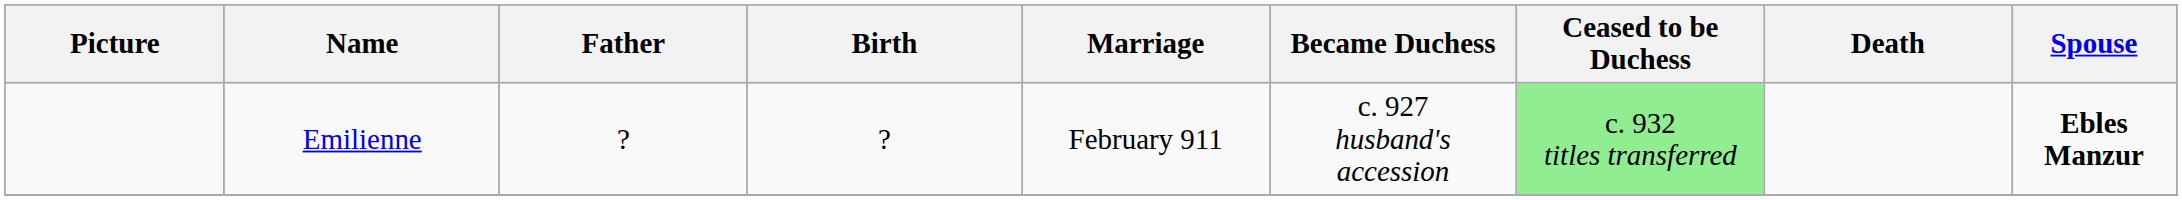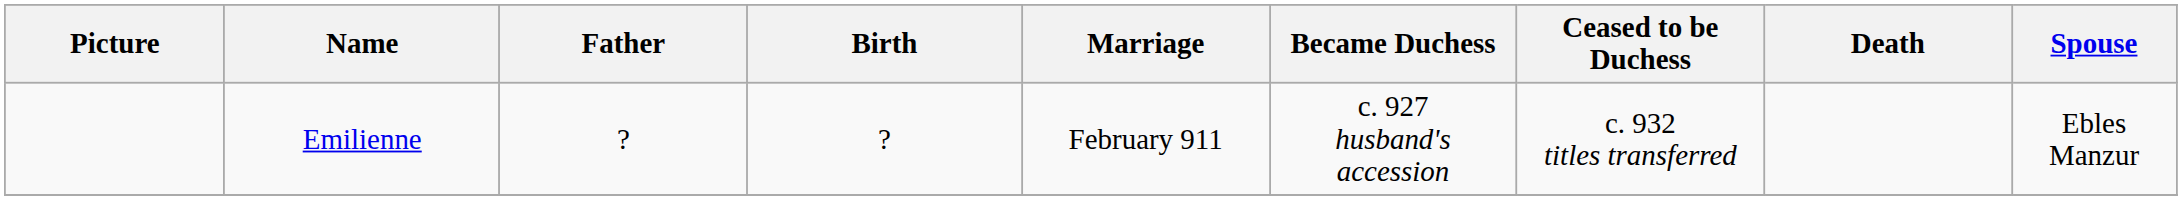(1640, 138) lightgreen background -> (1640, 138) no background
(2094, 138) bold -> (2094, 138) normal
